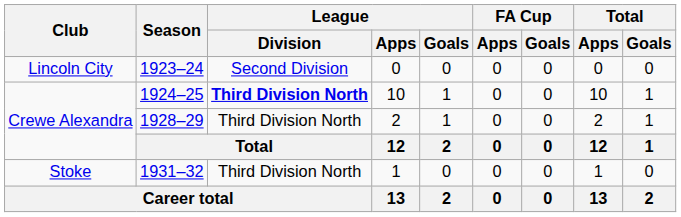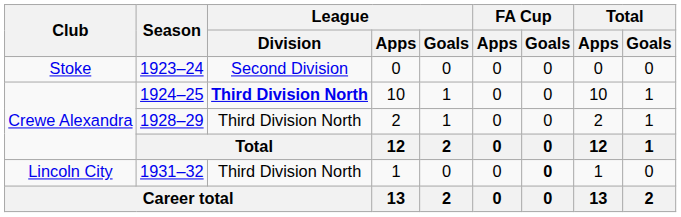(70, 69) Lincoln City -> (70, 69) Stoke
(70, 172) Stoke -> (70, 172) Lincoln City
(548, 172) normal -> (548, 172) bold
